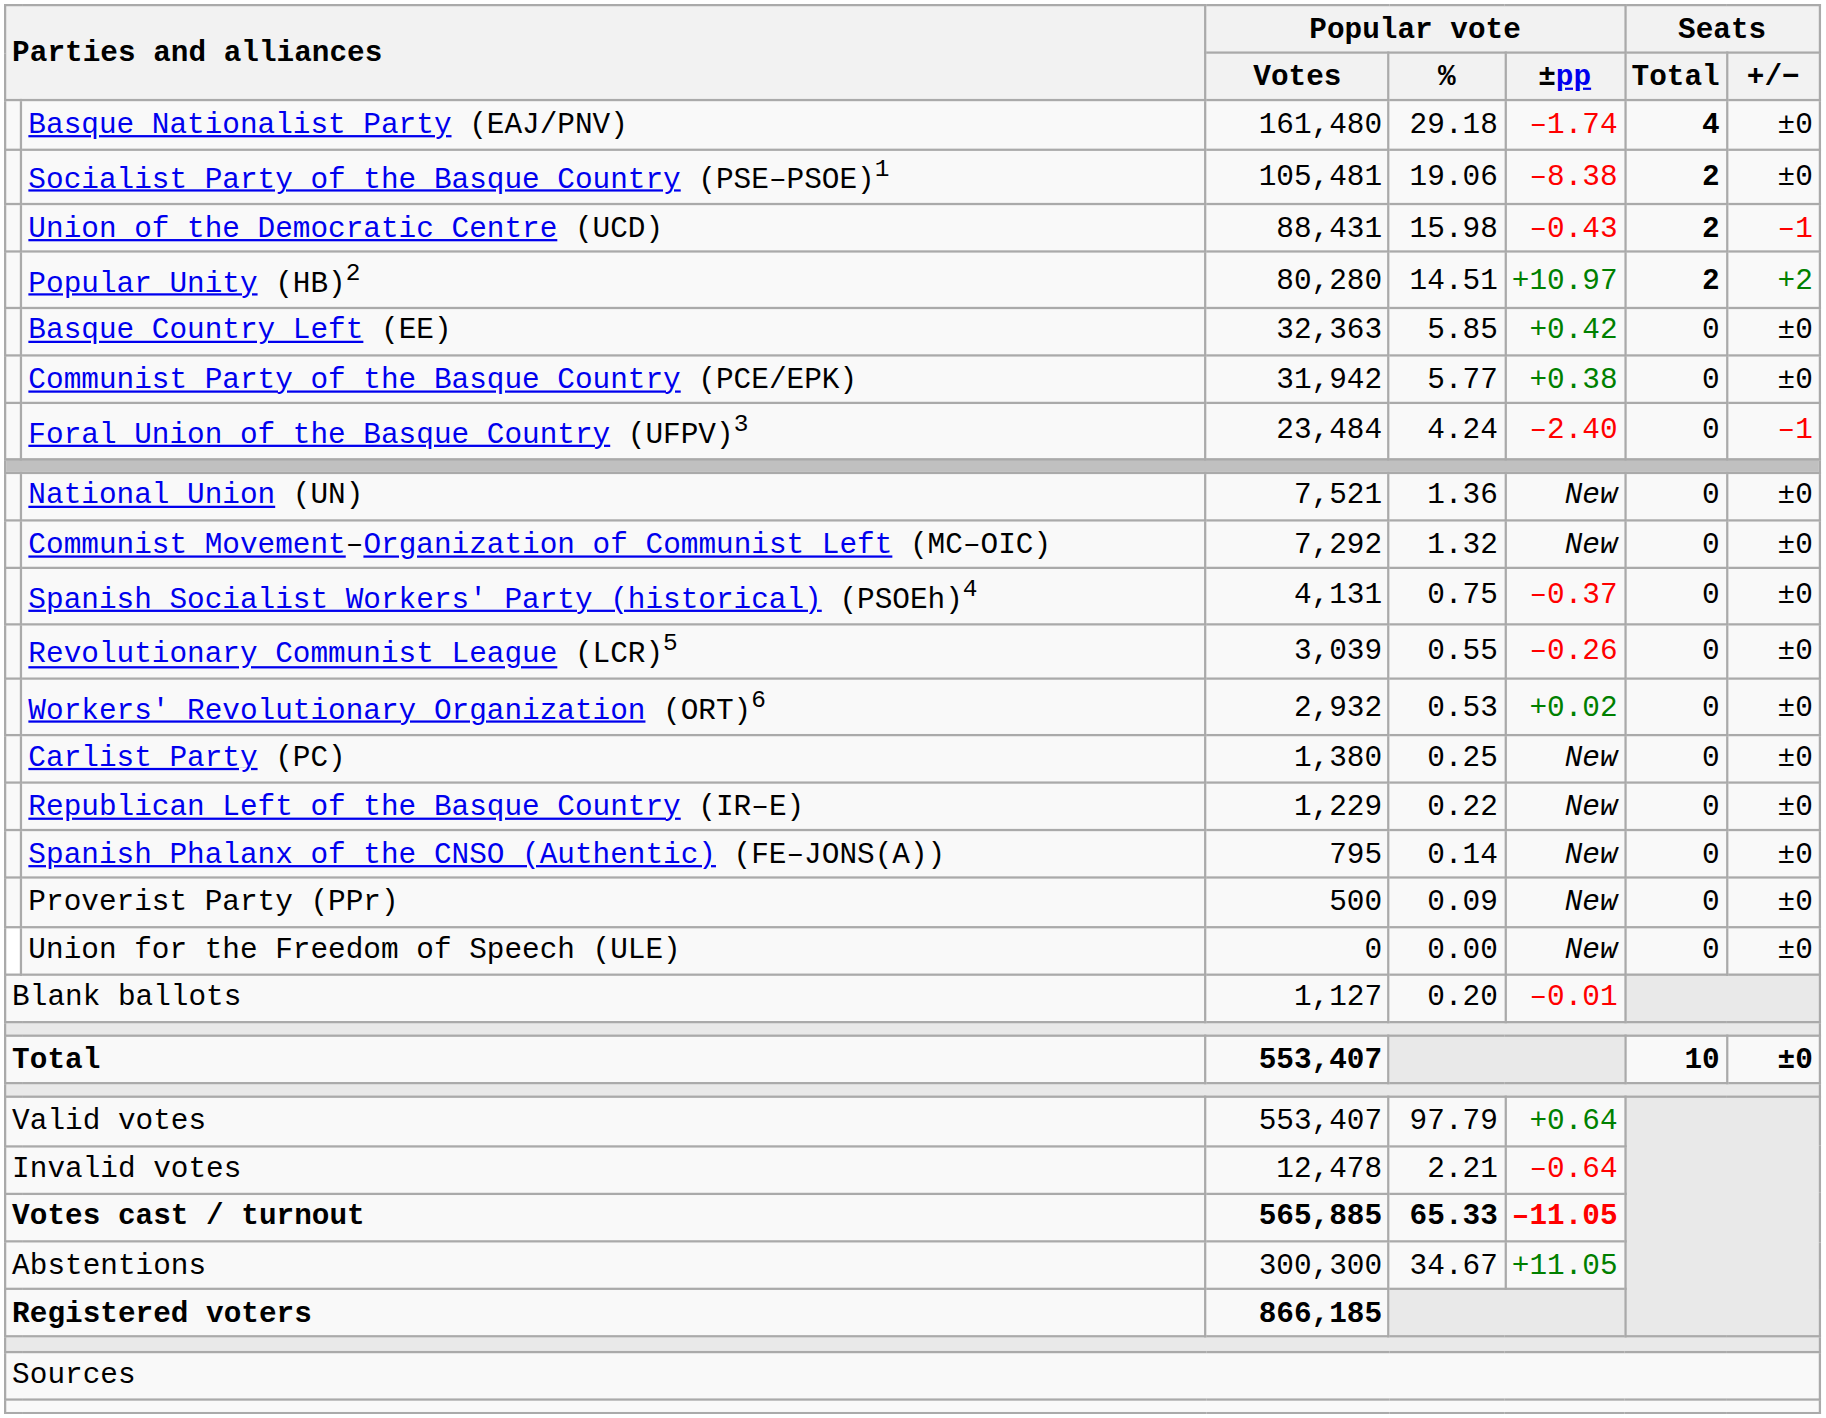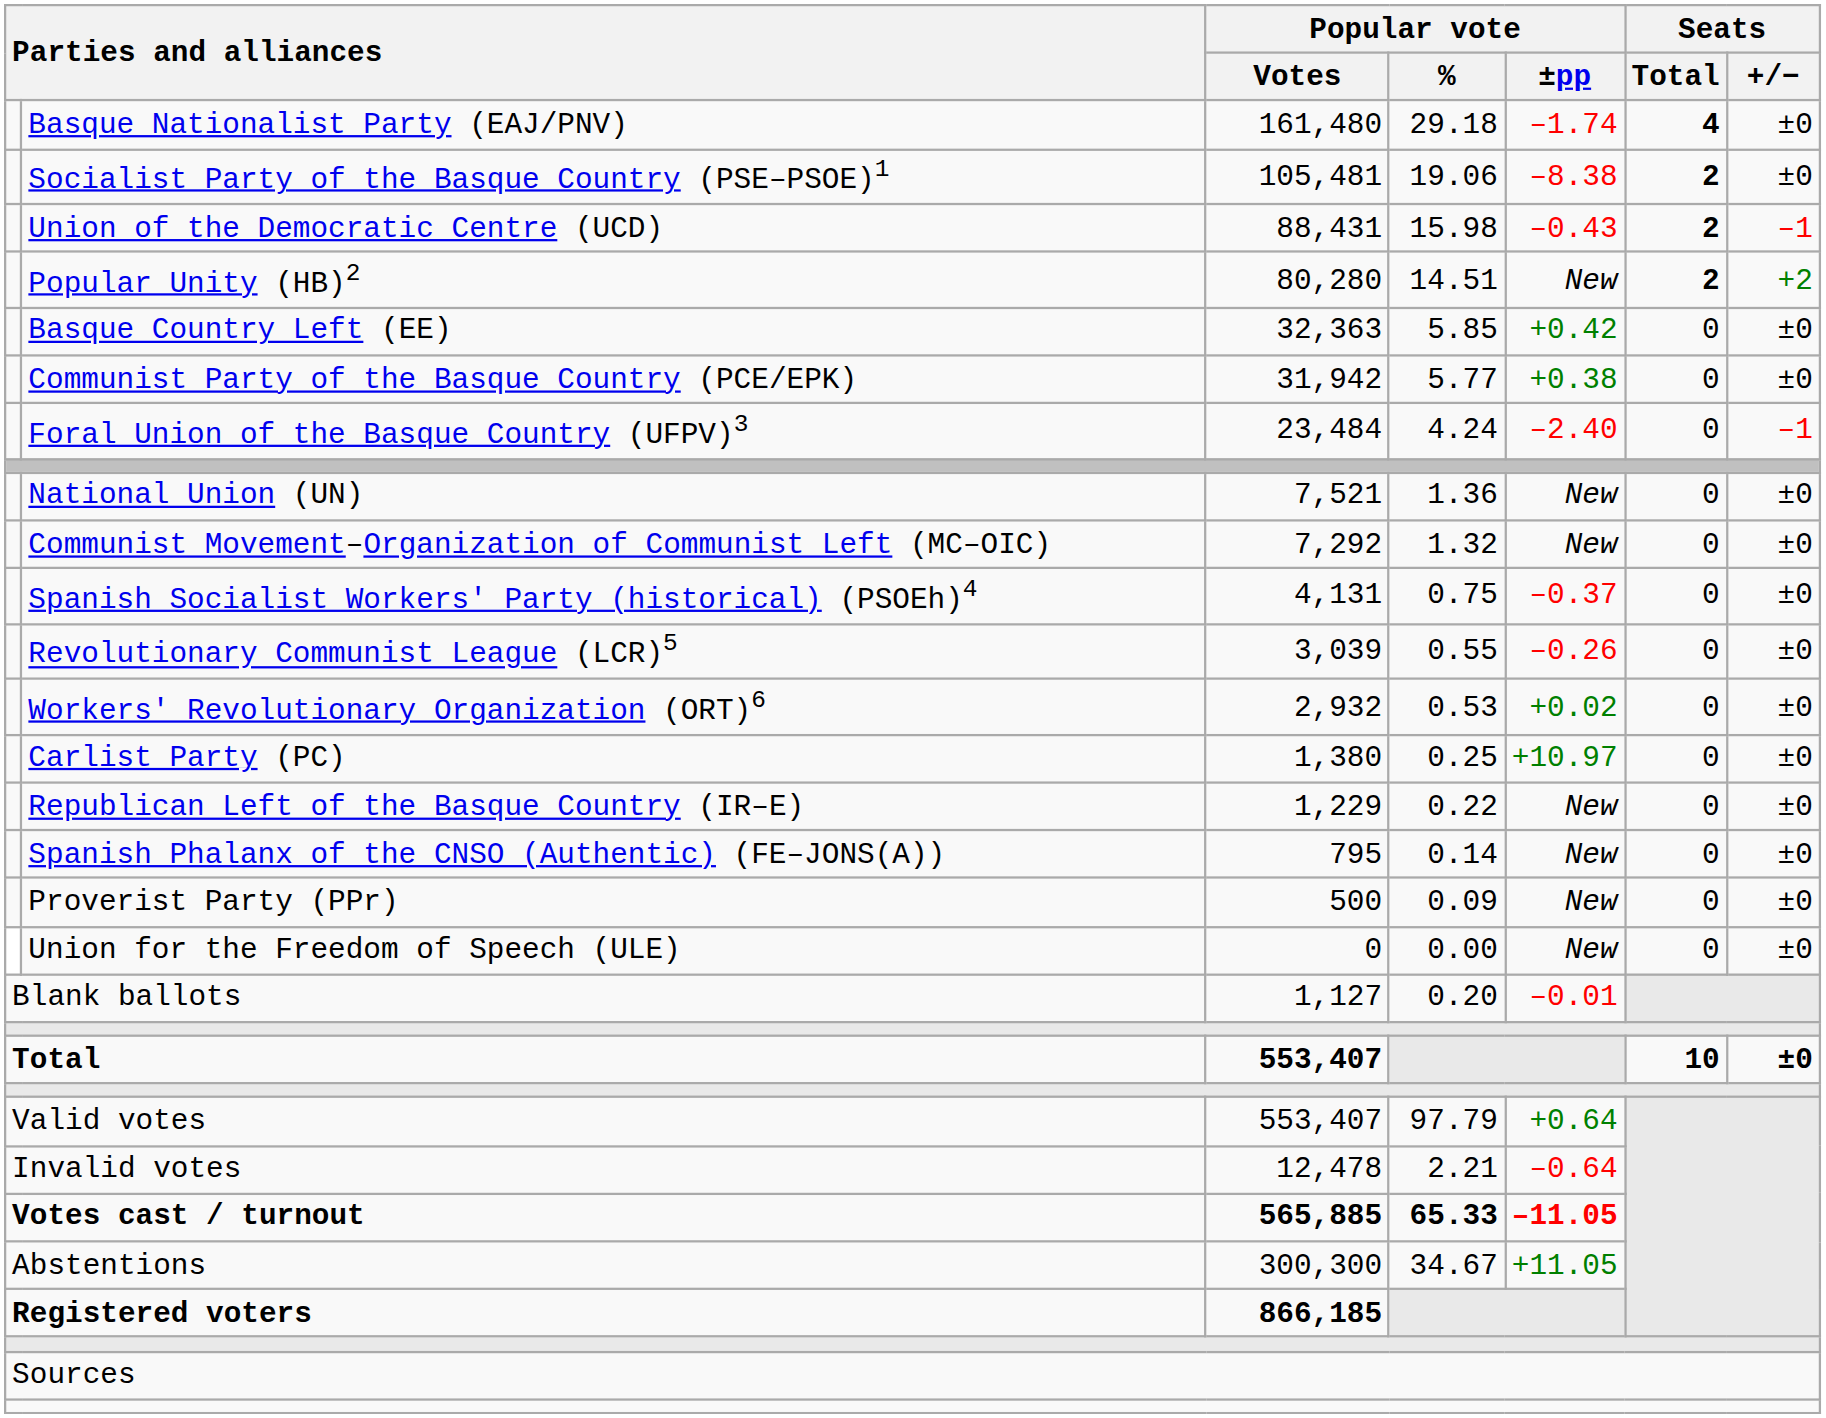(1565, 280) +10.97 -> (1591, 280) New
(1591, 759) New -> (1565, 759) +10.97
